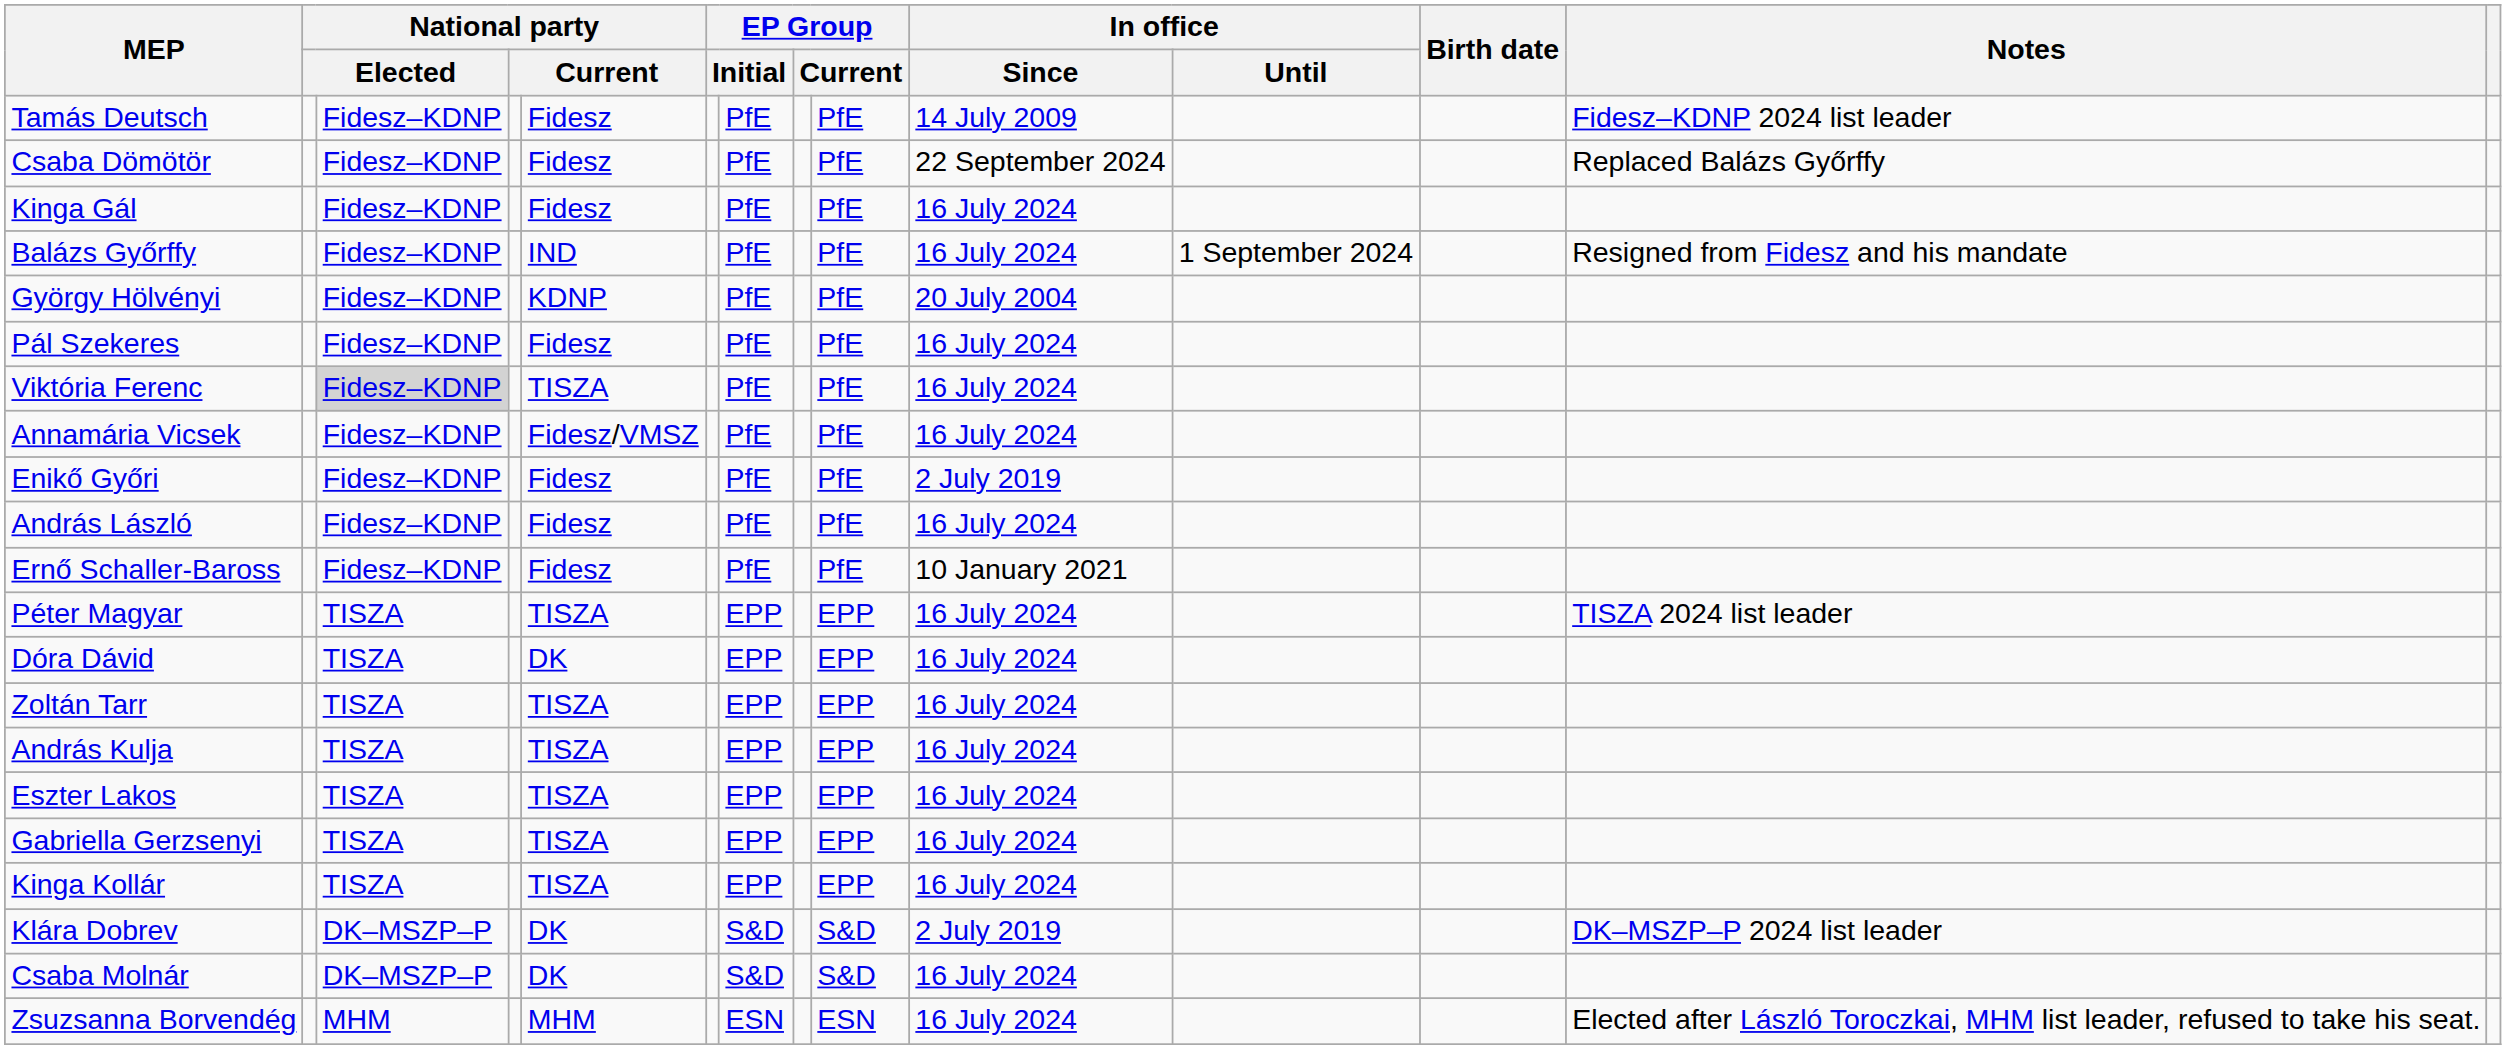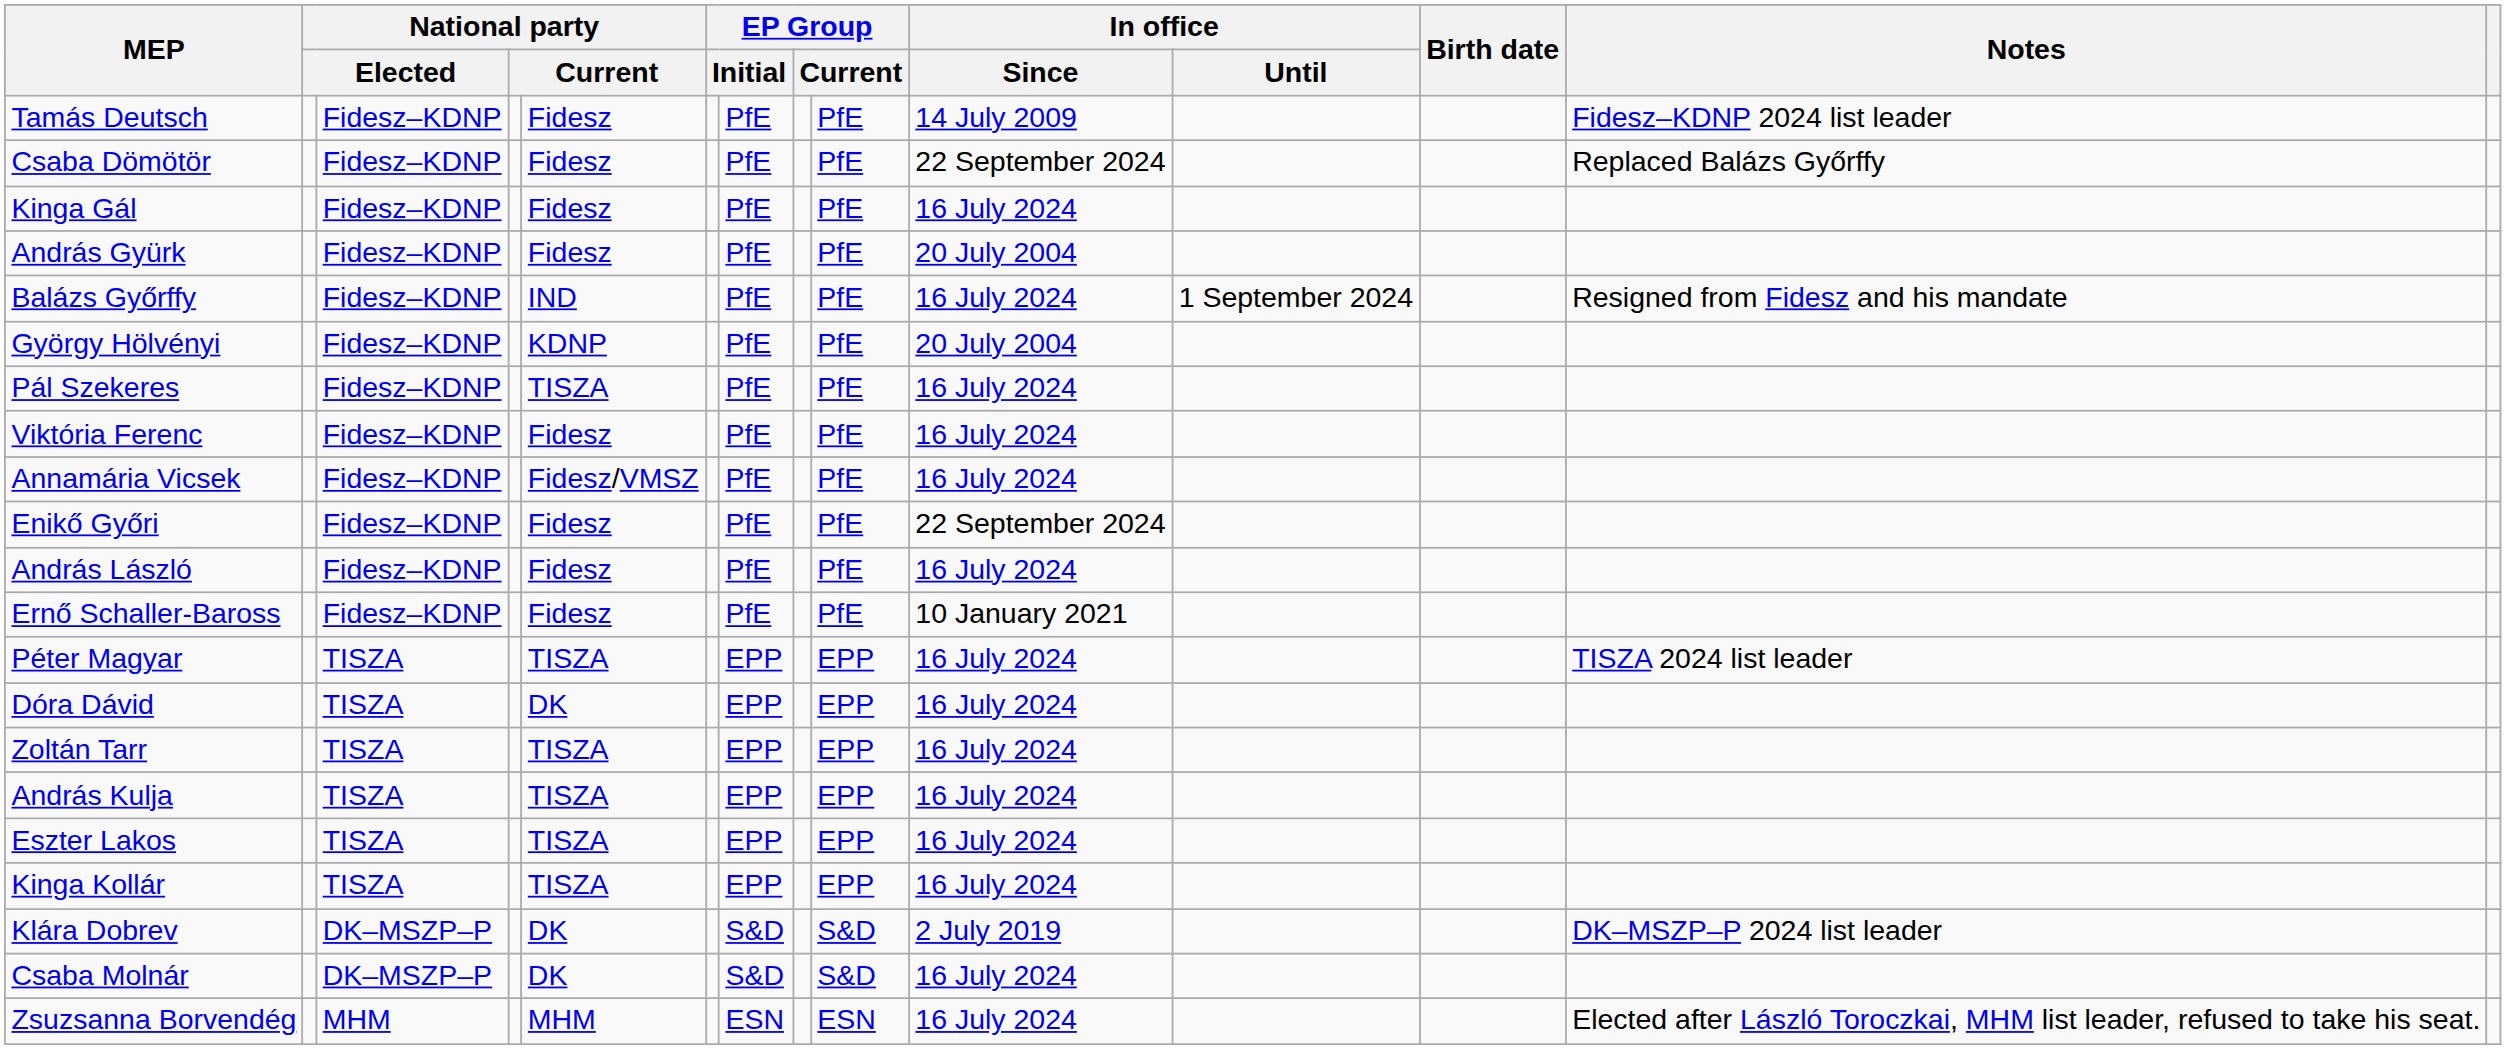+ row: (99, 252)
(570, 343) Fidesz -> (568, 388) TISZA
(412, 388) lightgrey background -> (412, 433) no background
(568, 388) TISZA -> (570, 433) Fidesz
(988, 478) 2 July 2019 -> (1040, 523) 22 September 2024
- row: (136, 840)
